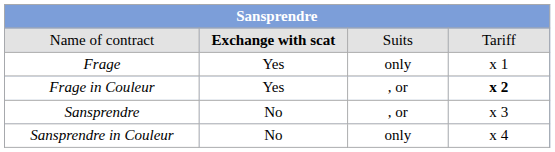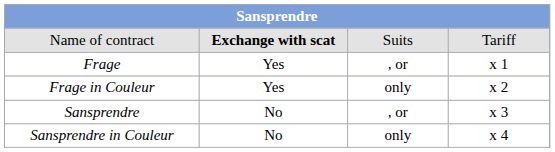(398, 64) only -> (398, 64) , or
(398, 87) , or -> (398, 87) only
(499, 87) bold -> (499, 87) normal
